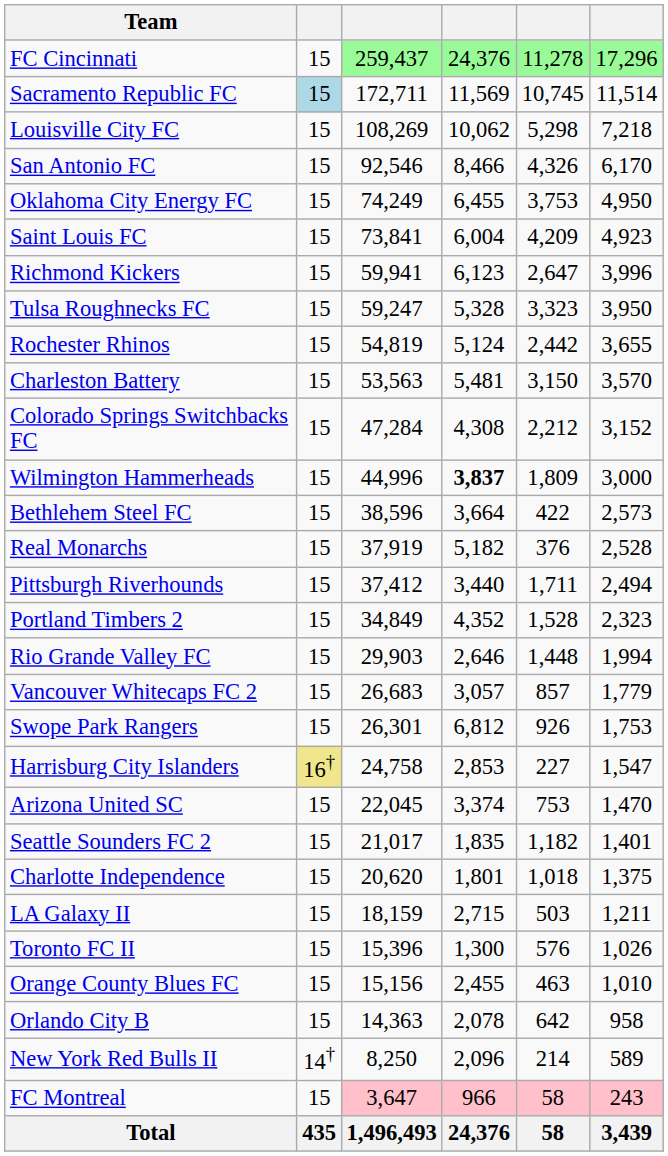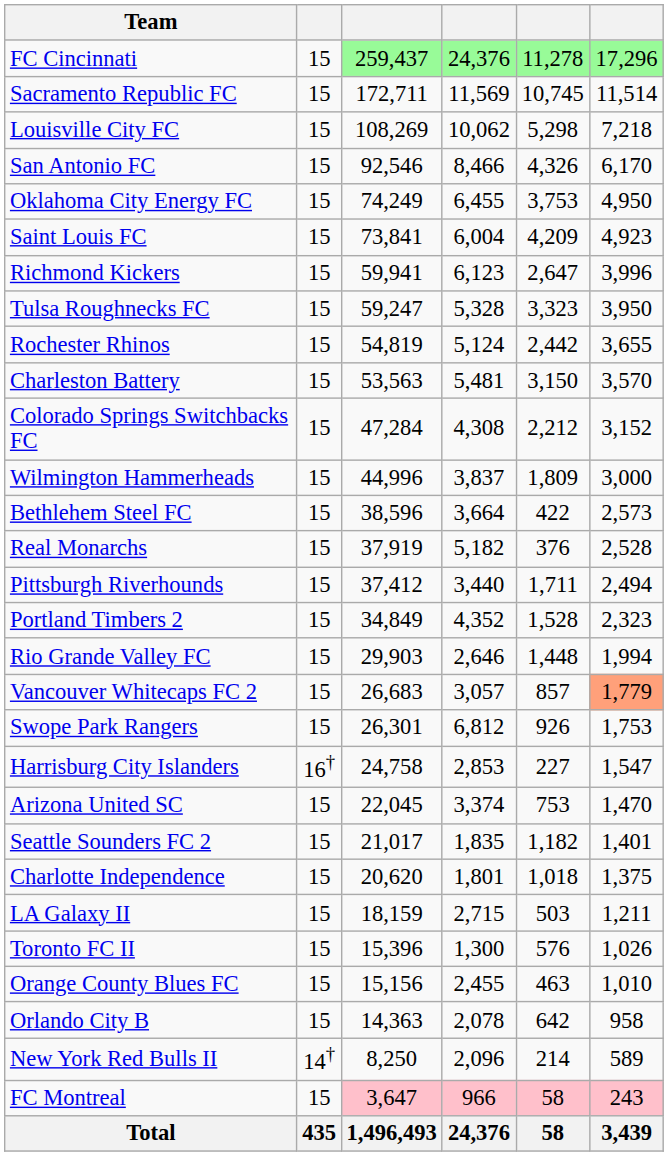(319, 93) lightblue background -> (319, 93) no background
(479, 477) bold -> (479, 477) normal
(627, 691) no background -> (627, 691) lightsalmon background
(319, 766) khaki background -> (319, 766) no background
